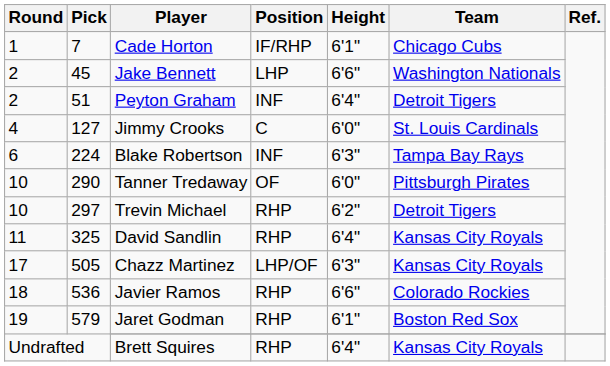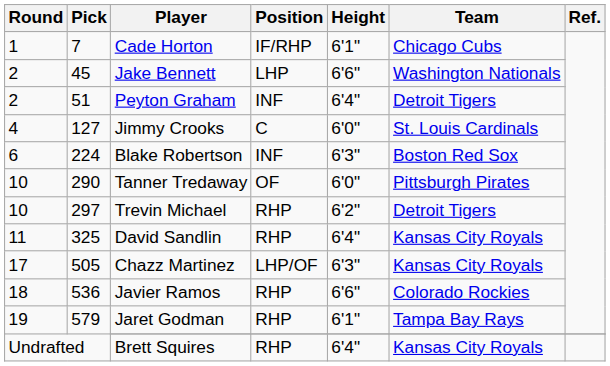(458, 155) Tampa Bay Rays -> (456, 155) Boston Red Sox
(456, 319) Boston Red Sox -> (458, 319) Tampa Bay Rays
